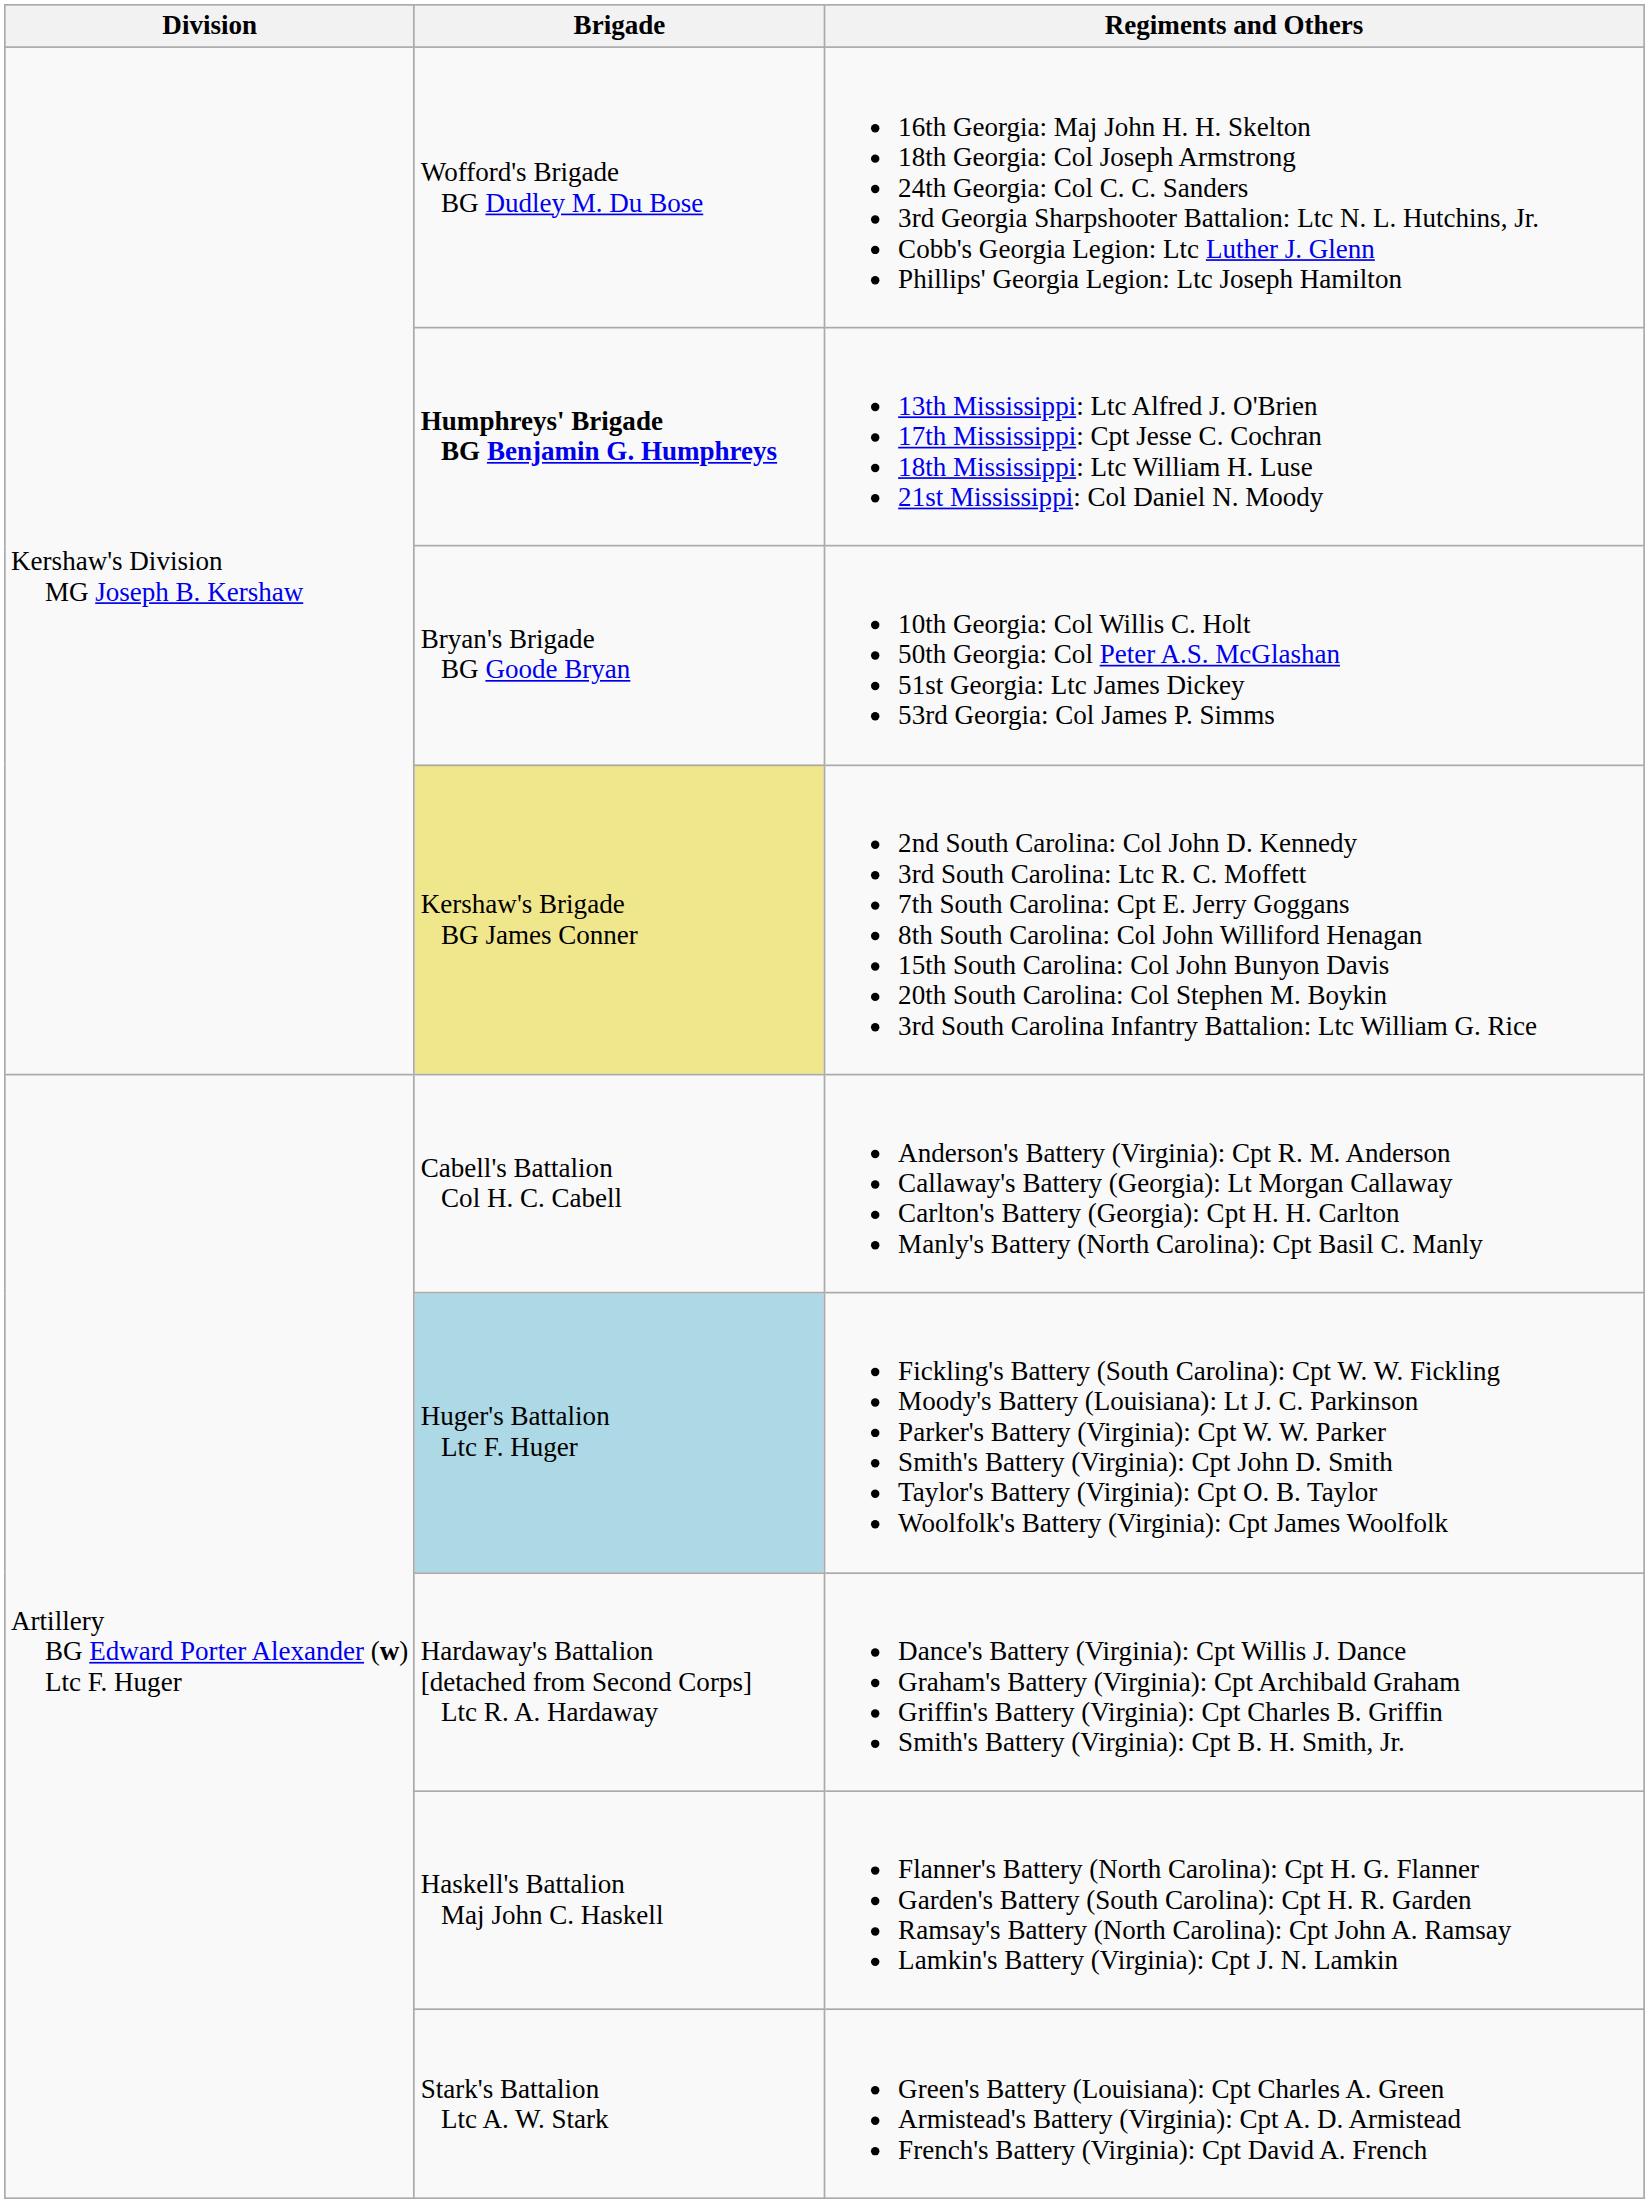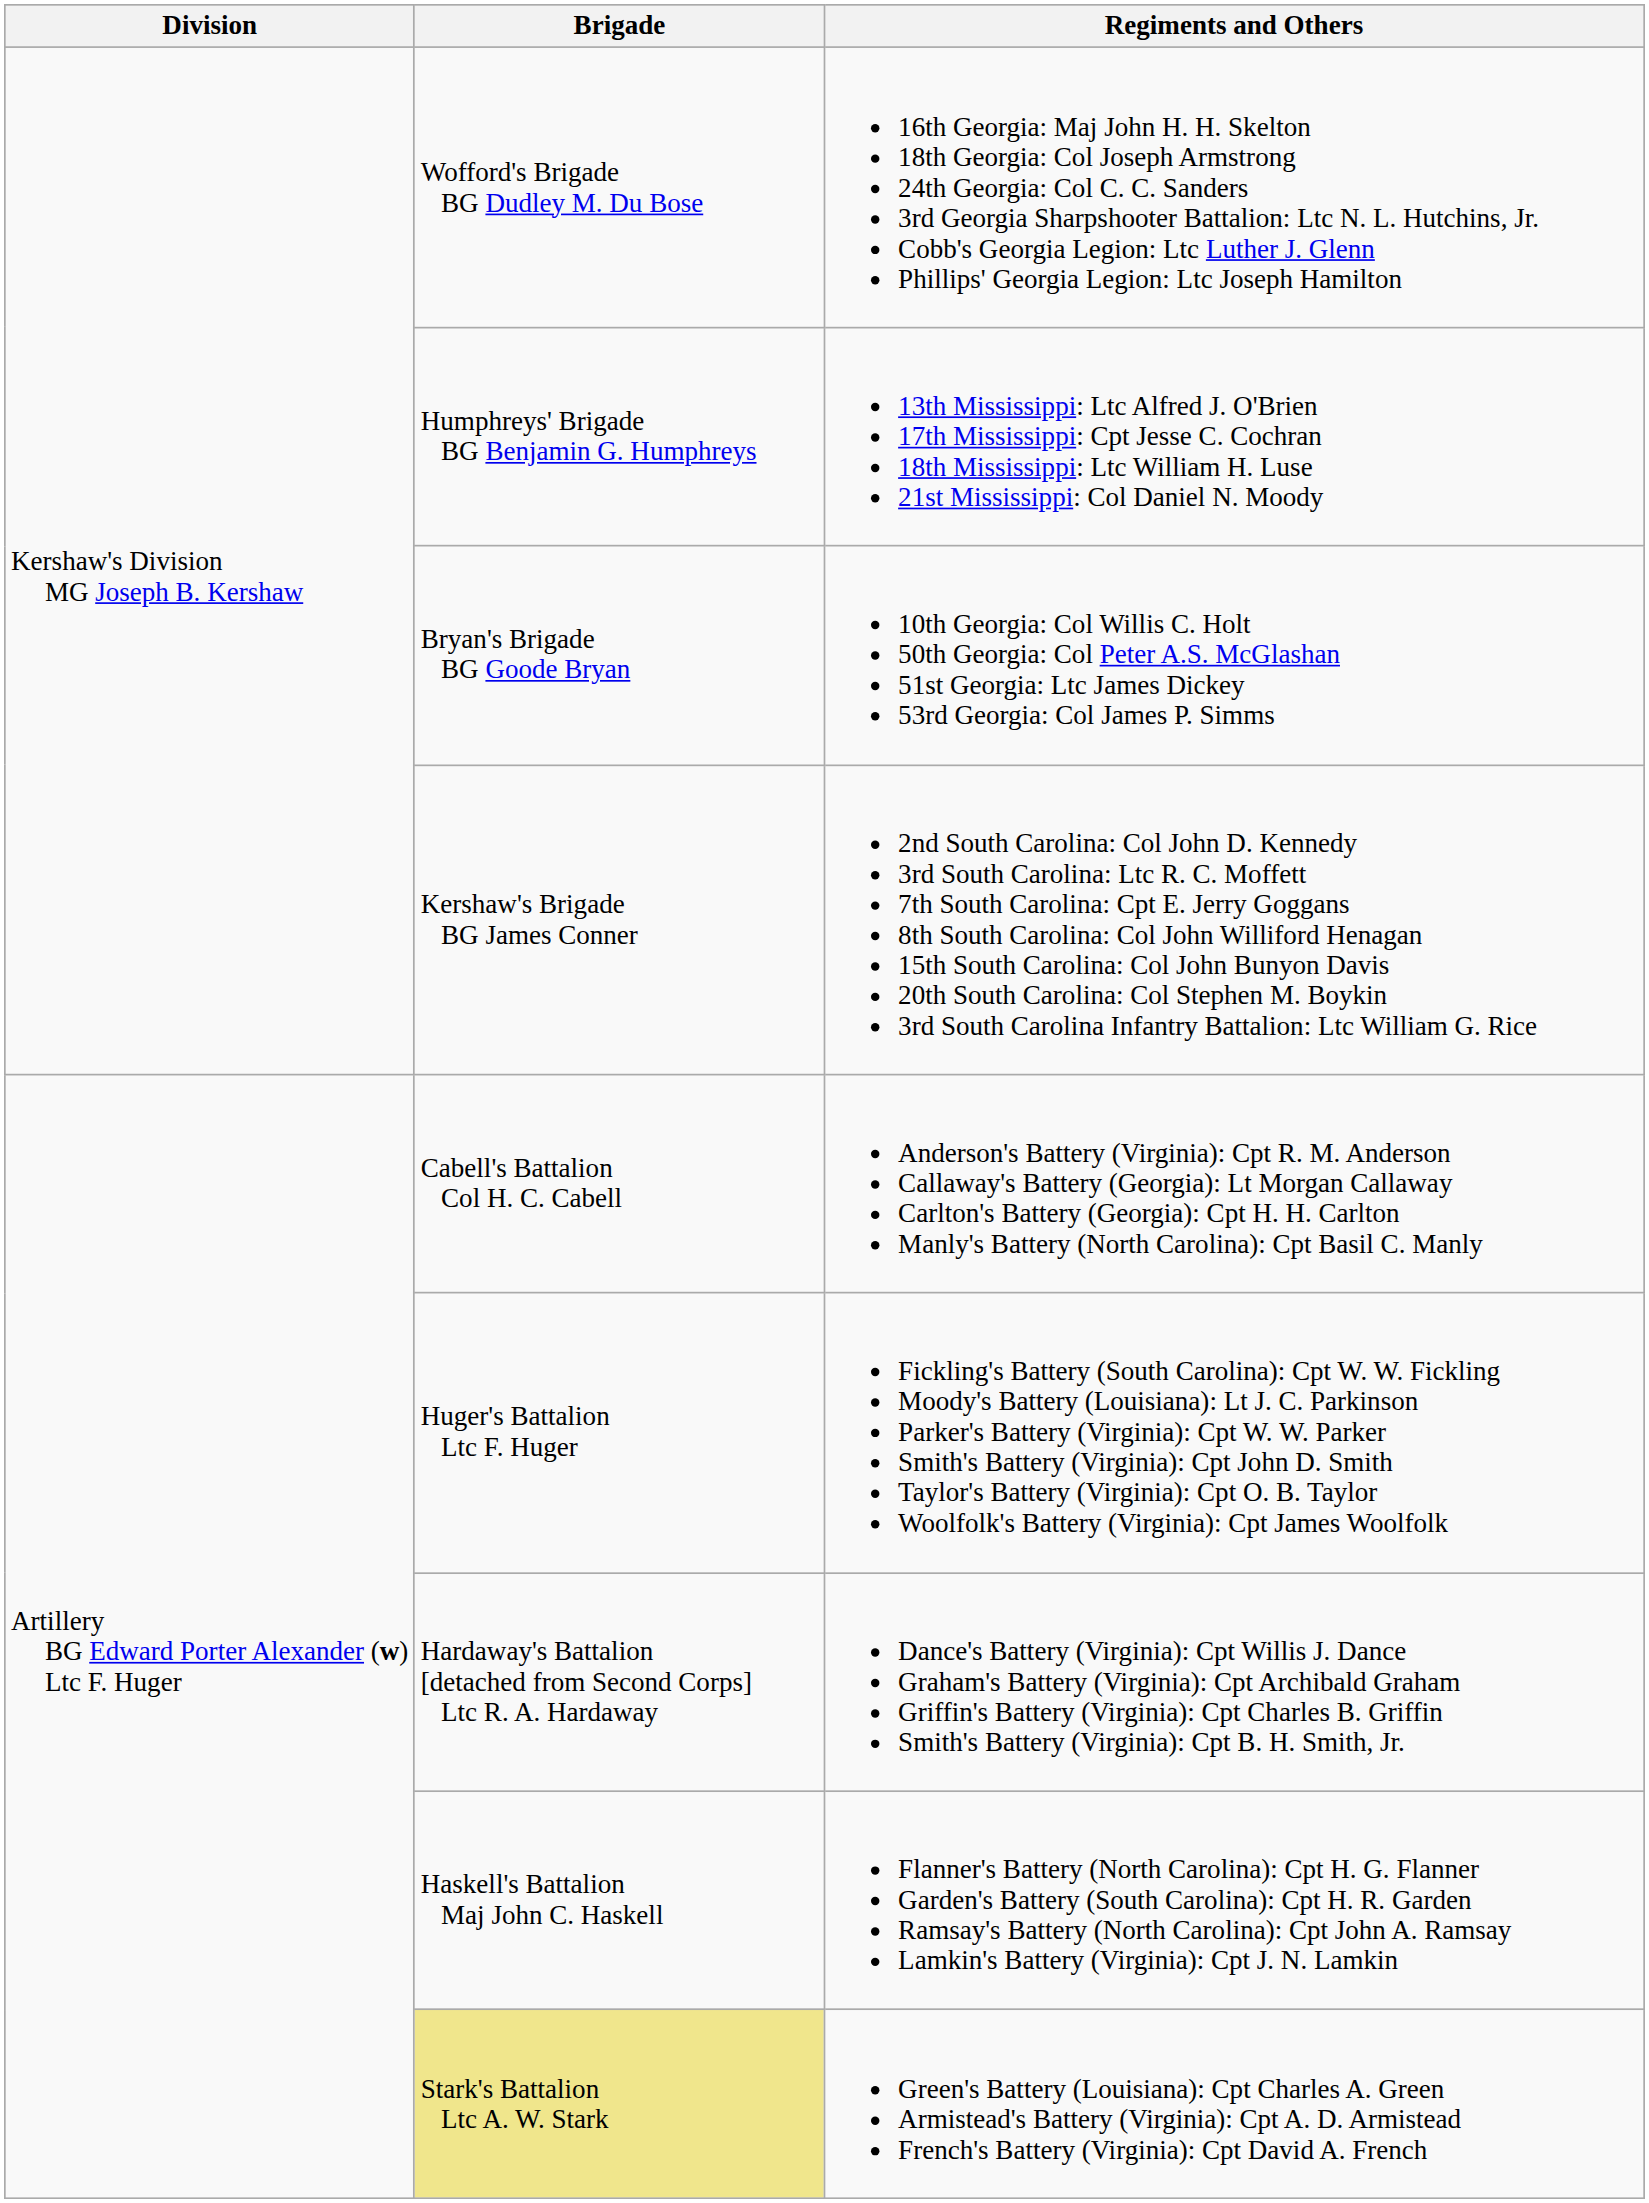(599, 436) bold -> (589, 436) normal
(529, 919) khaki background -> (529, 919) no background
(515, 1432) lightblue background -> (515, 1432) no background
(515, 2103) no background -> (515, 2103) khaki background
